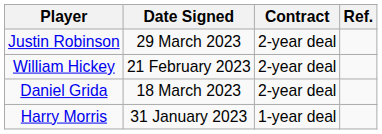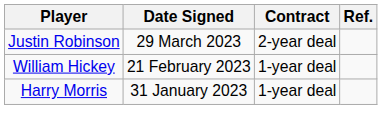(297, 66) 2-year deal -> (297, 66) 1-year deal
- row: (64, 91)
